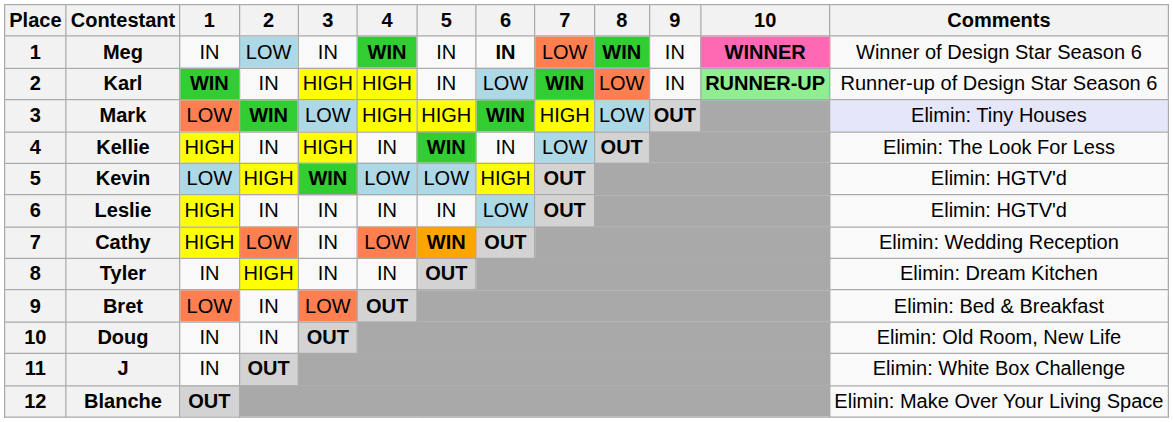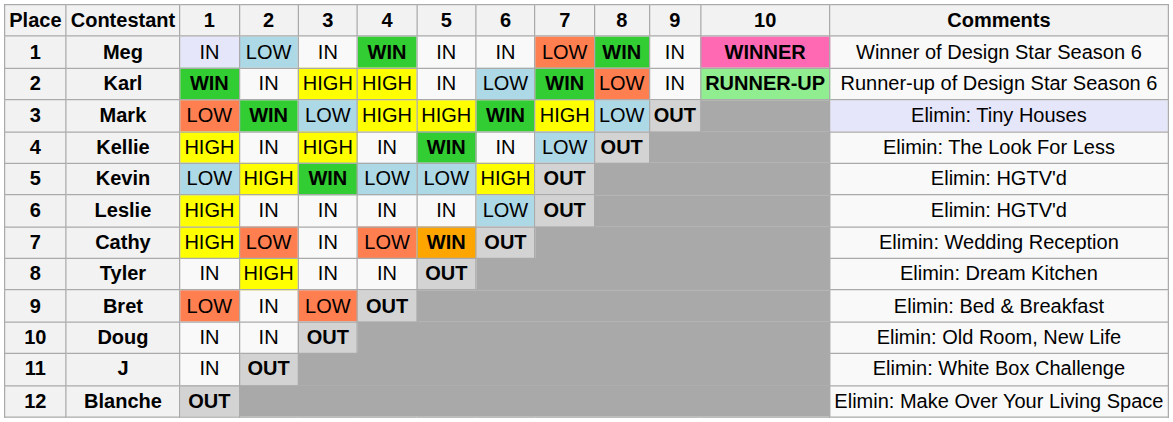(209, 52) no background -> (209, 52) lavender background
(505, 52) bold -> (505, 52) normal
